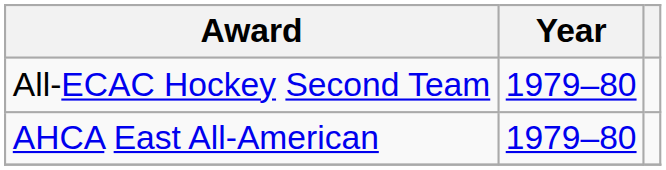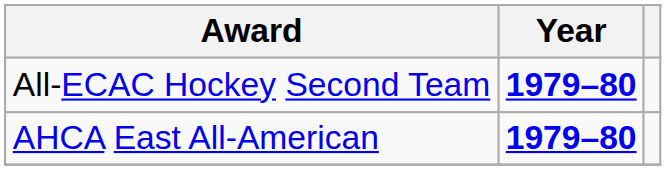(571, 84) normal -> (571, 84) bold
(571, 137) normal -> (571, 137) bold
